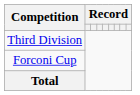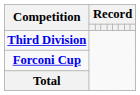(45, 40) normal -> (47, 40) bold
(45, 60) normal -> (47, 60) bold
